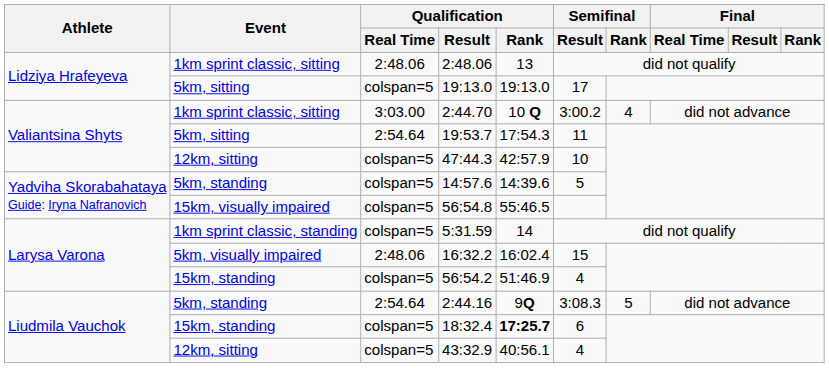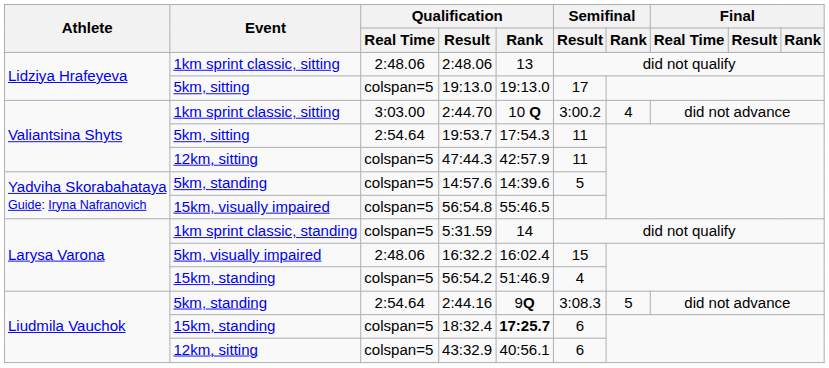(580, 159) 10 -> (580, 159) 11
(580, 350) 4 -> (580, 350) 6
